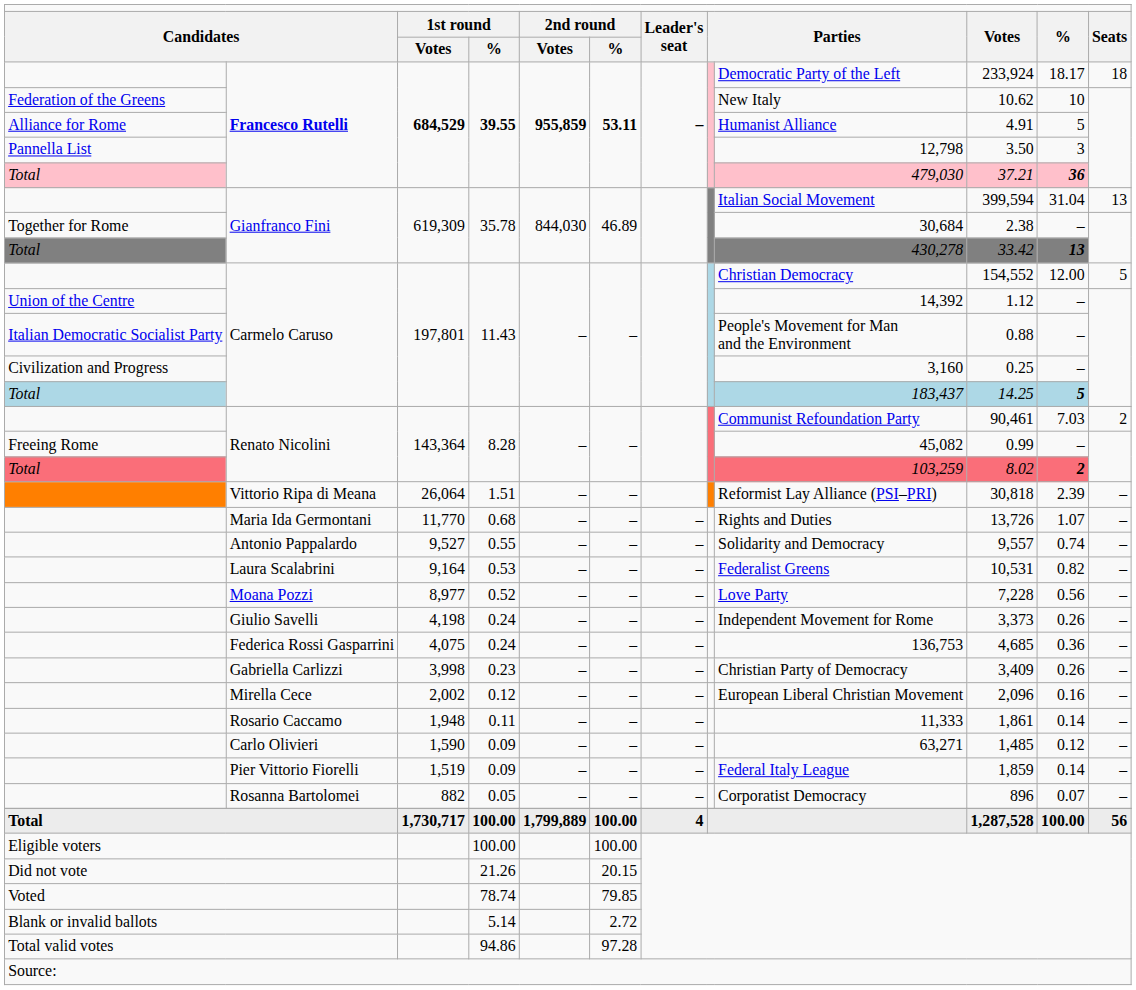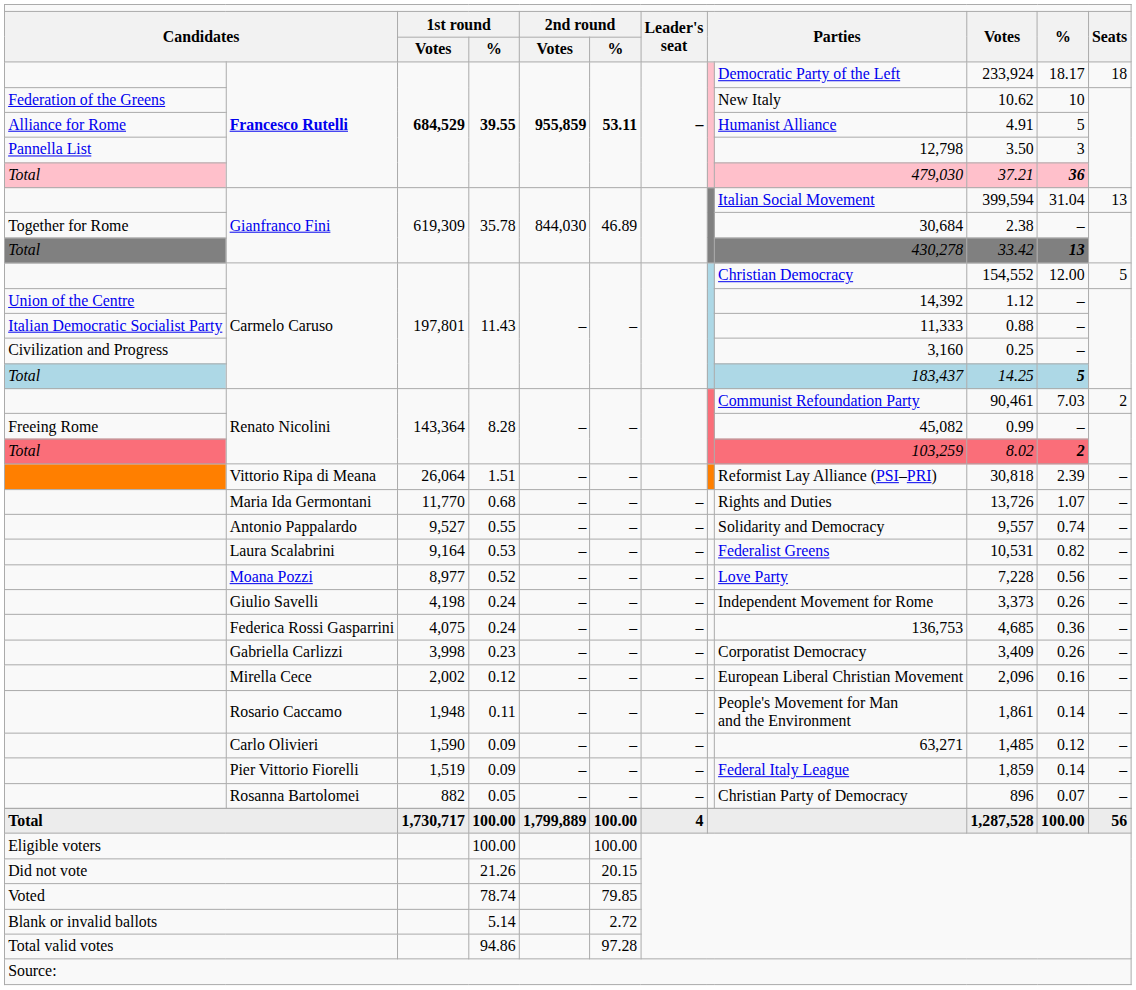(808, 334) People's Movement for Man and the Environment -> (942, 325) 11,333
(813, 670) Christian Party of Democracy -> (792, 652) Corporatist Democracy
(942, 720) 11,333 -> (808, 711) People's Movement for Man and the Environment
(792, 795) Corporatist Democracy -> (813, 795) Christian Party of Democracy
